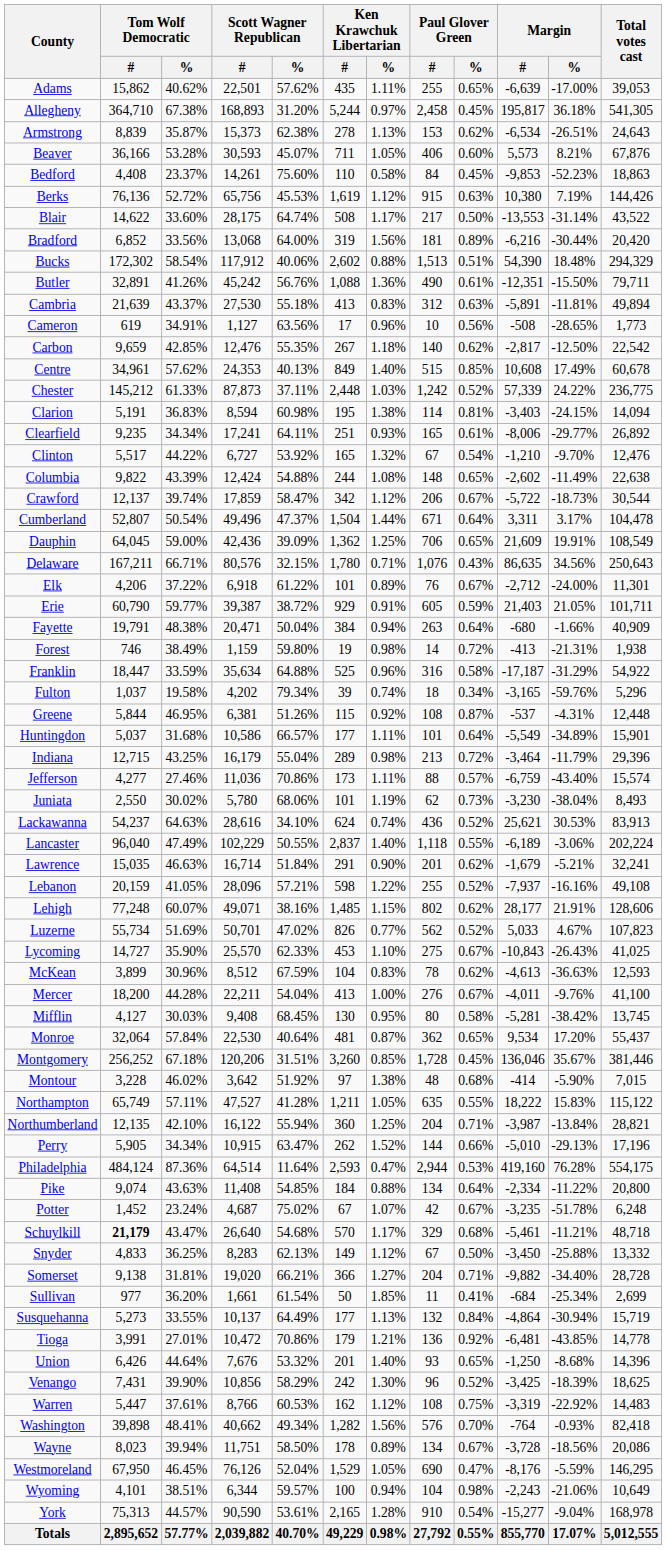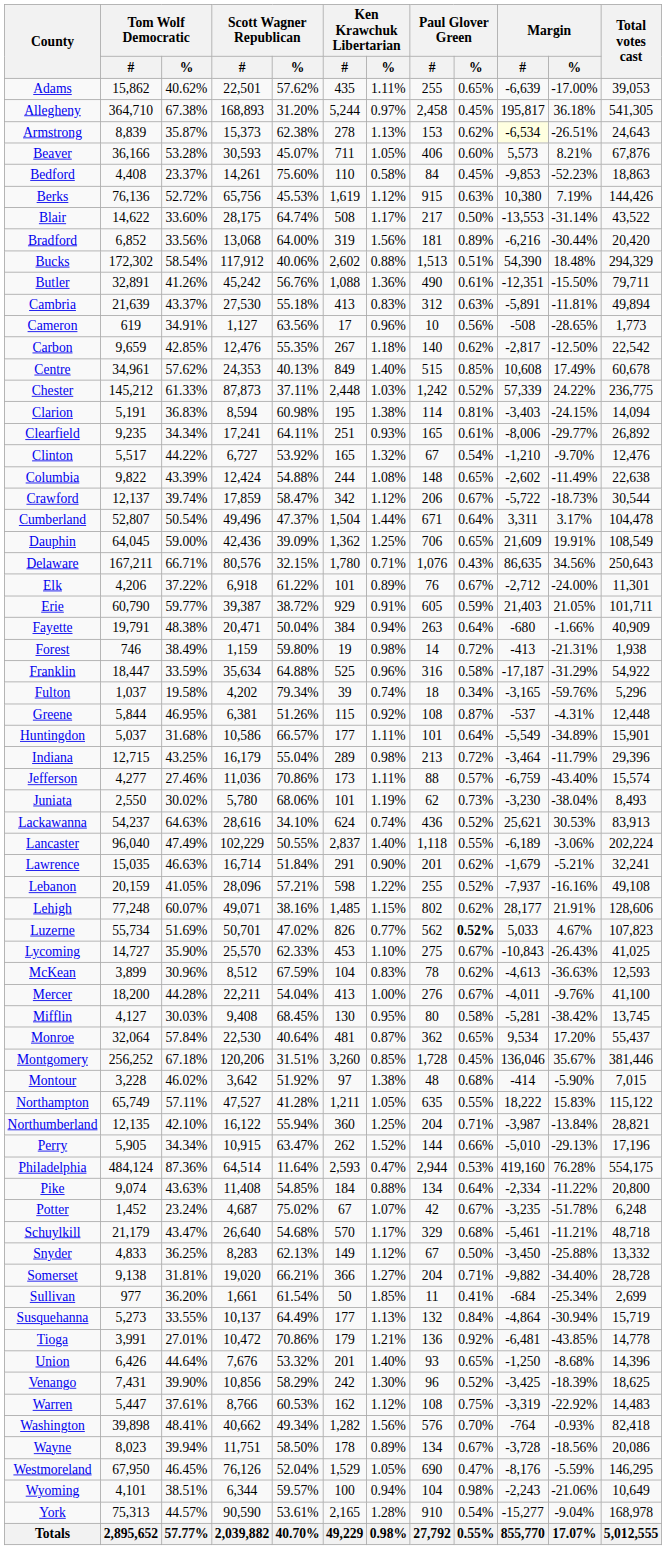(523, 132) no background -> (523, 132) lightyellow background
(476, 930) normal -> (476, 930) bold
(131, 1232) bold -> (131, 1232) normal
